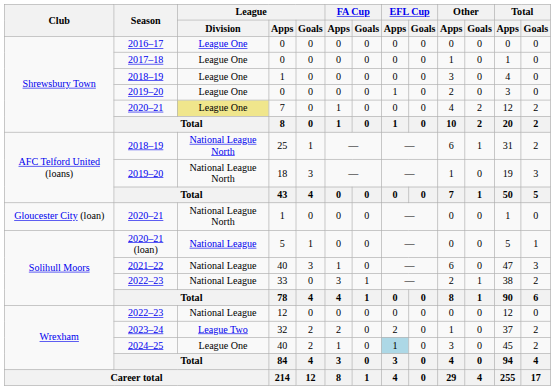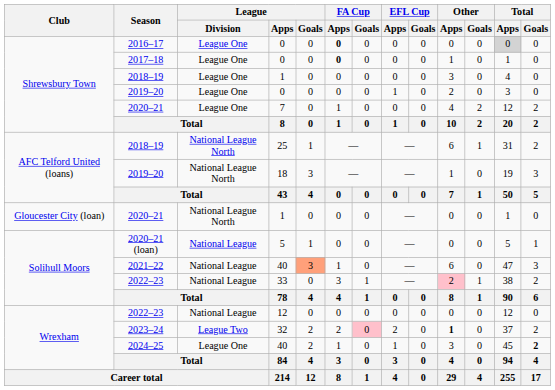(339, 44) normal -> (339, 44) bold
(508, 44) no background -> (508, 44) lightgrey background
(339, 60) normal -> (339, 60) bold
(223, 108) khaki background -> (223, 108) no background
(310, 265) no background -> (310, 265) lightsalmon background
(451, 281) no background -> (451, 281) pink background
(367, 329) no background -> (367, 329) pink background
(451, 329) normal -> (451, 329) bold
(395, 345) lightblue background -> (395, 345) no background
(536, 345) normal -> (536, 345) bold
